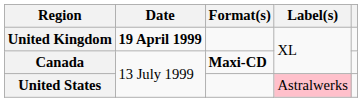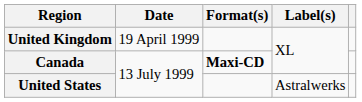(160, 39) bold -> (159, 39) normal
(313, 85) pink background -> (310, 85) no background
